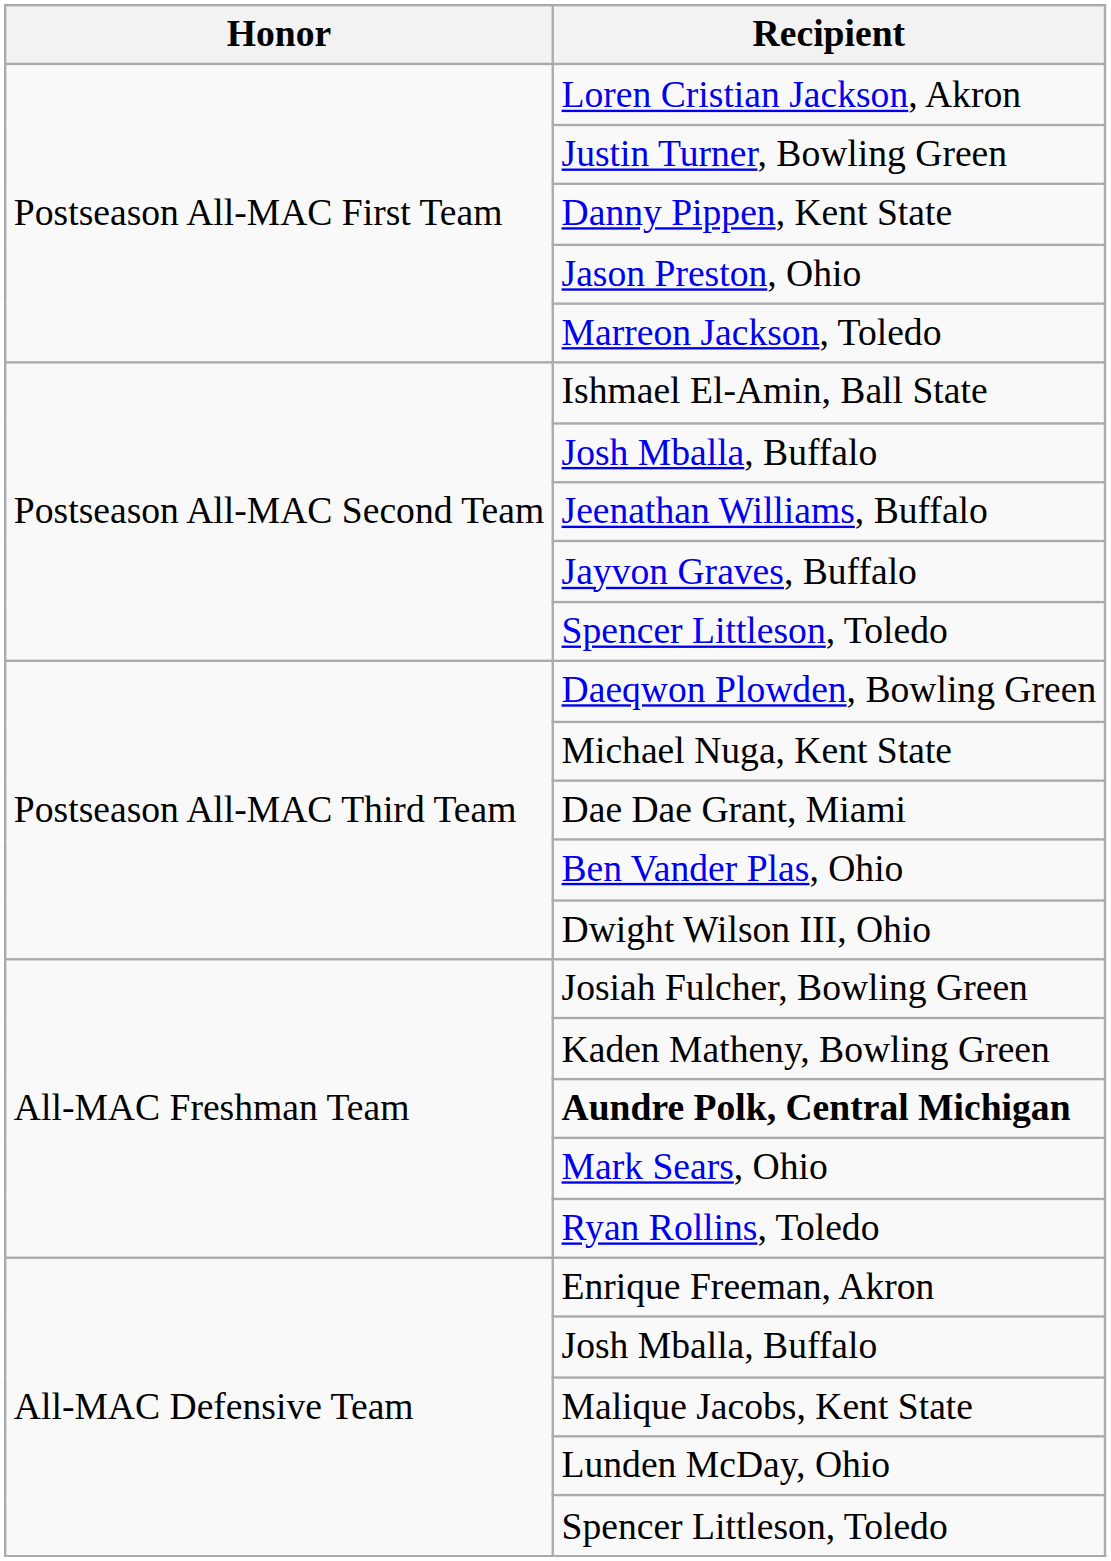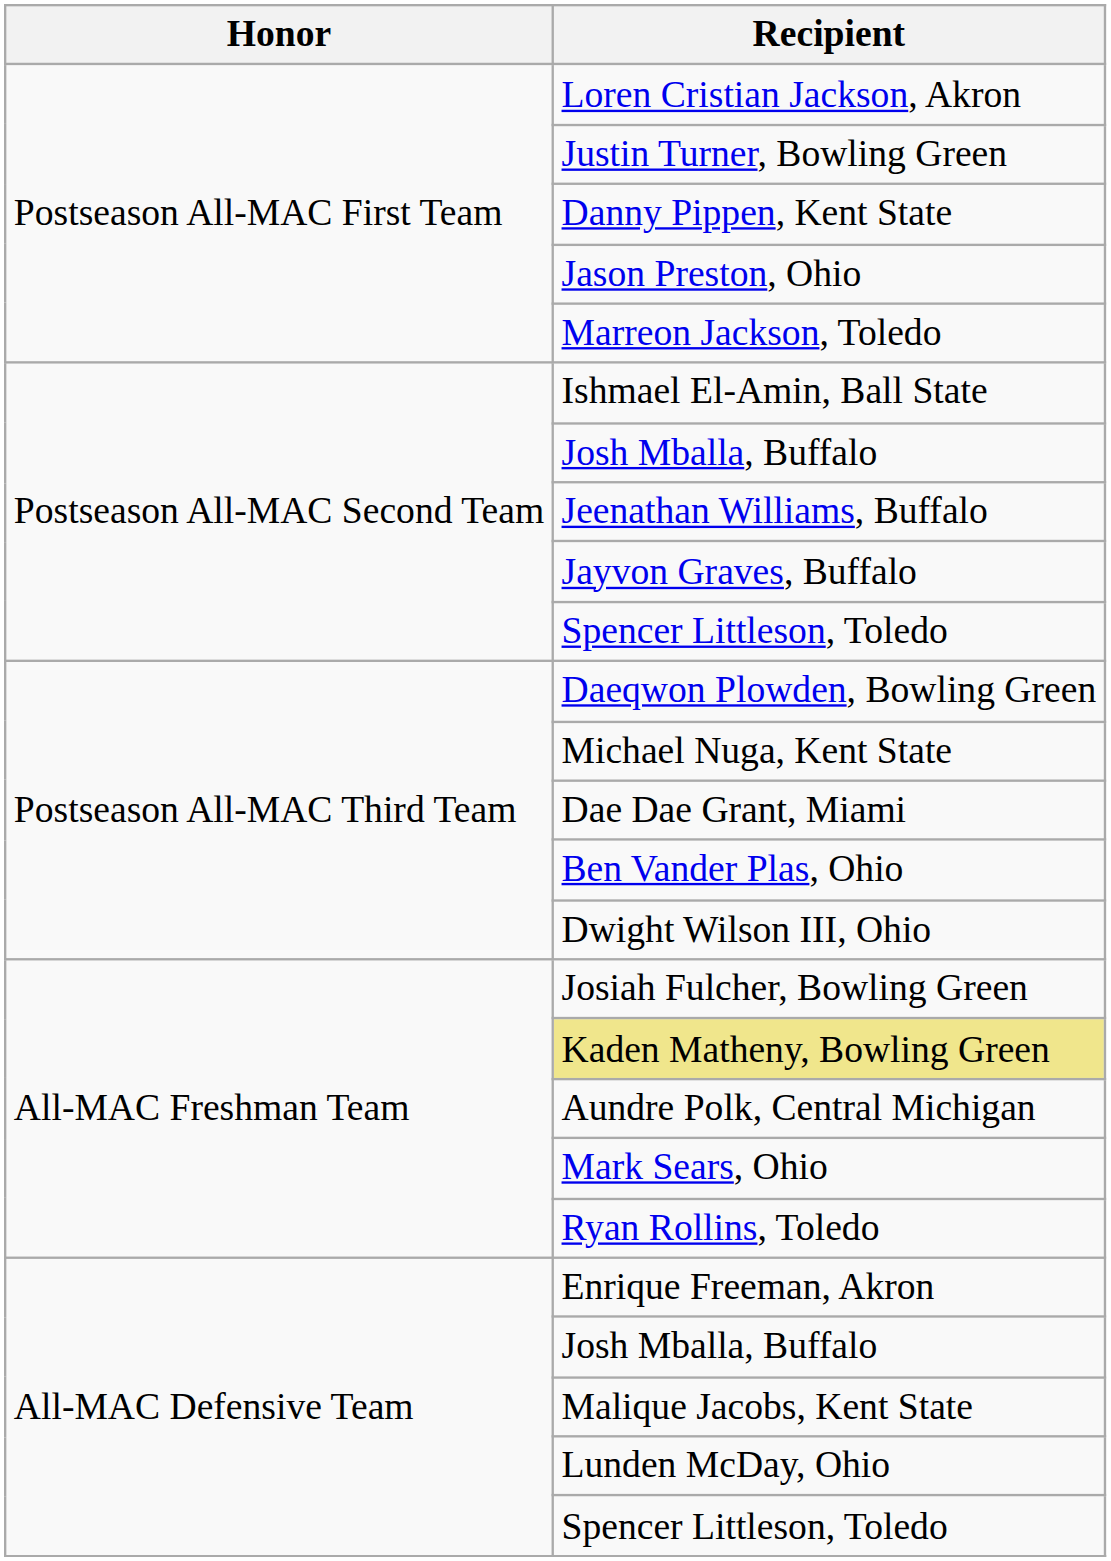(806, 1048) no background -> (806, 1048) khaki background
(816, 1107) bold -> (799, 1107) normal
